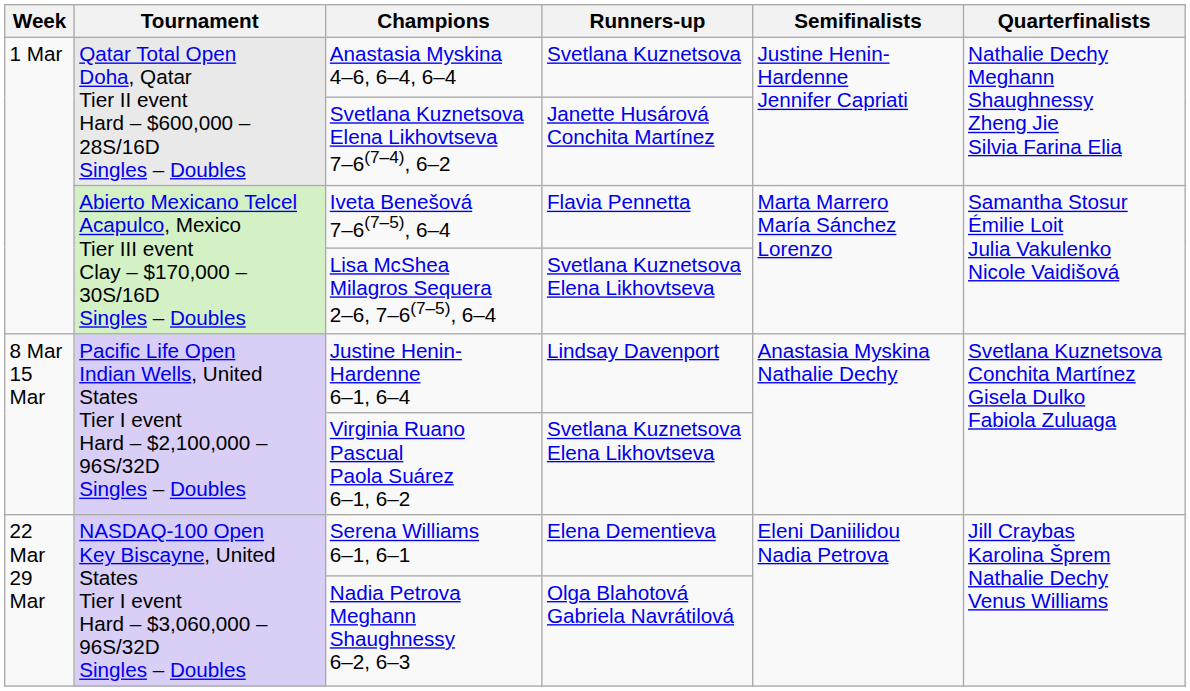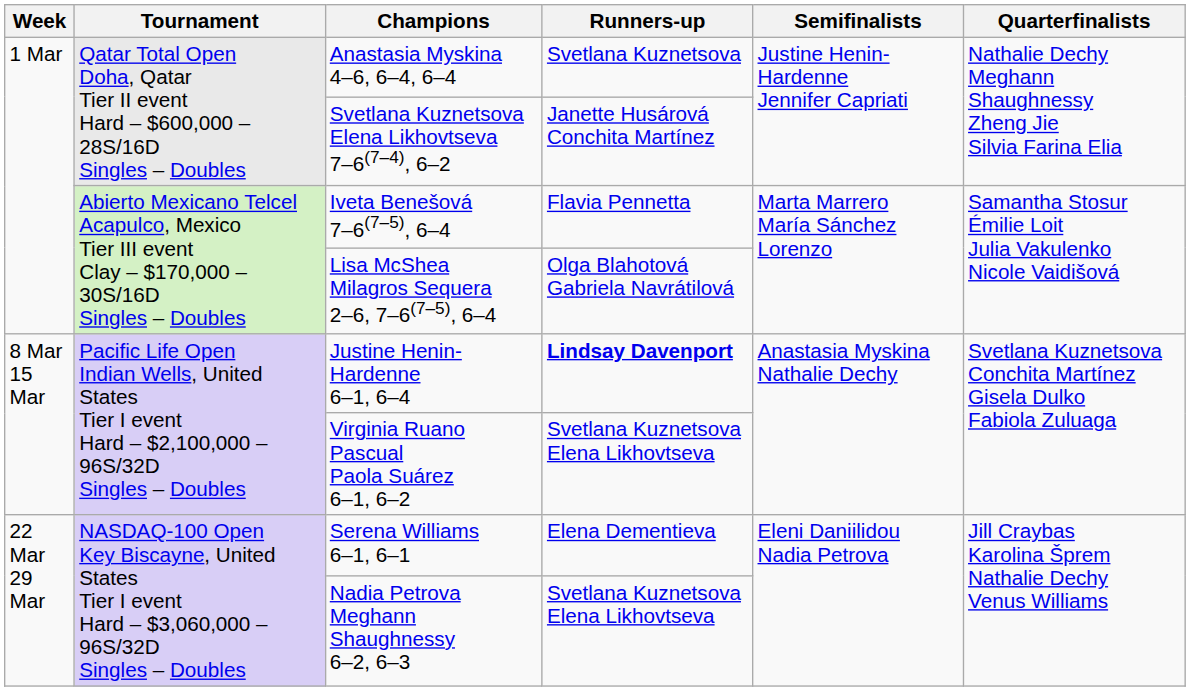(644, 276) Svetlana Kuznetsova Elena Likhovtseva -> (641, 276) Olga Blahotová Gabriela Navrátilová
(633, 351) normal -> (640, 351) bold
(641, 604) Olga Blahotová Gabriela Navrátilová -> (644, 604) Svetlana Kuznetsova Elena Likhovtseva
